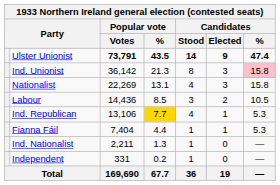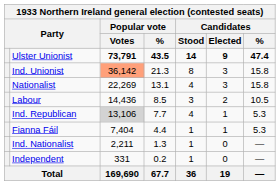(122, 71) no background -> (122, 71) lightsalmon background
(260, 71) pink background -> (260, 71) no background
(122, 115) no background -> (122, 115) lightgrey background
(160, 115) gold background -> (160, 115) no background
